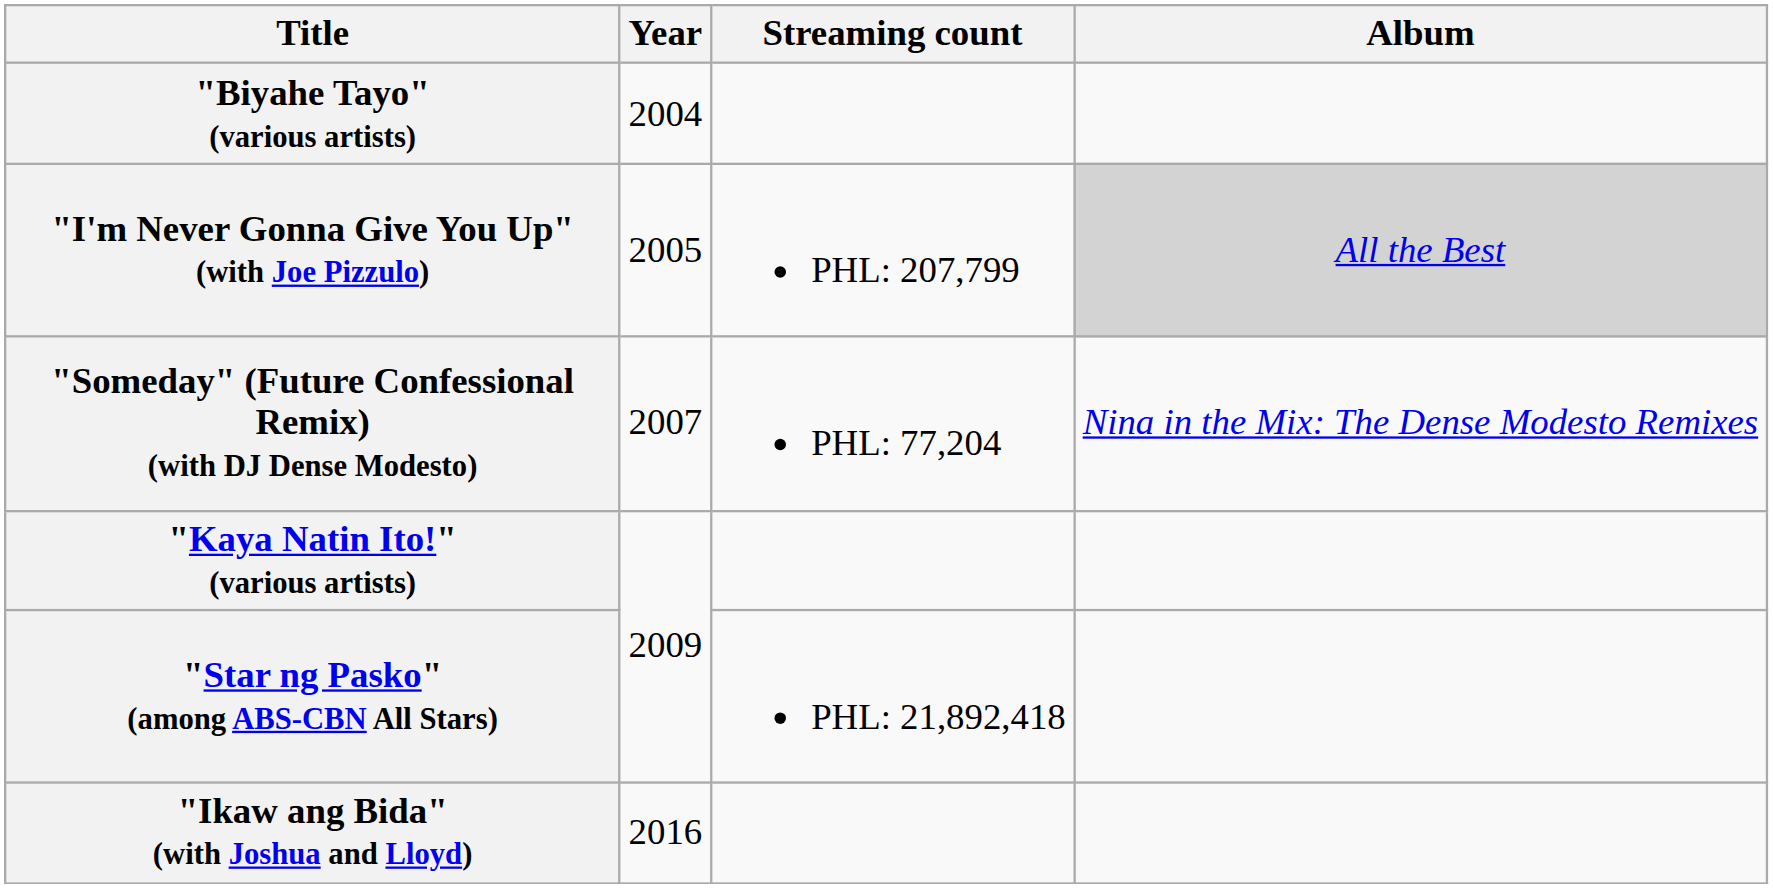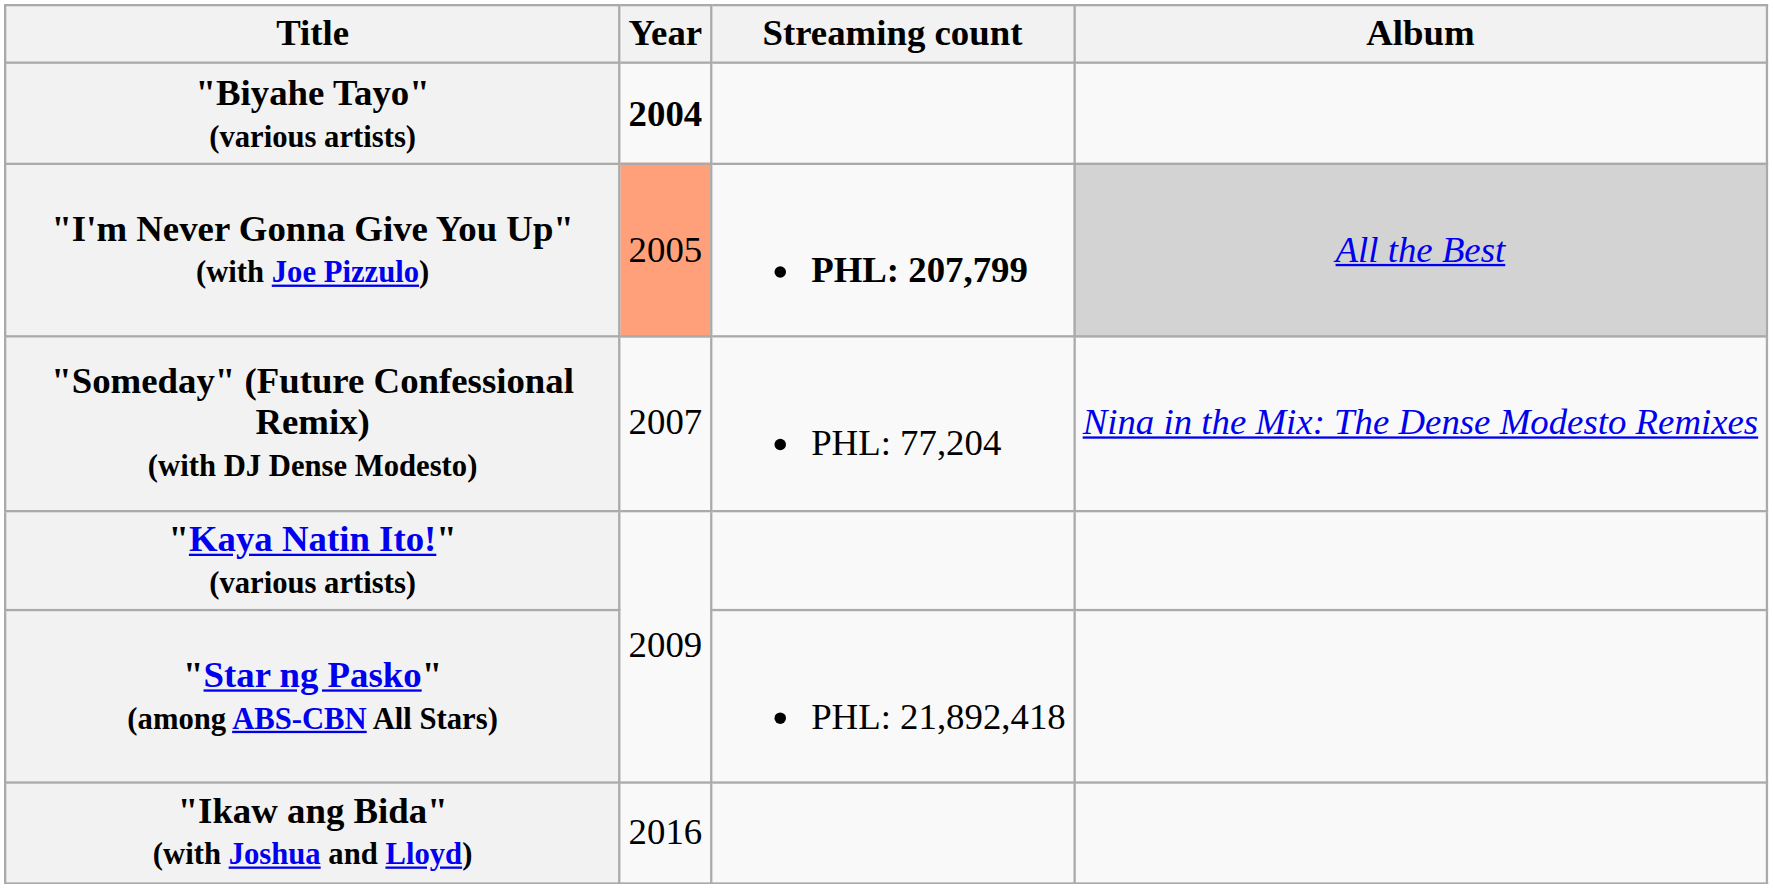(665, 112) normal -> (665, 112) bold
(665, 249) no background -> (665, 249) lightsalmon background
(892, 271) normal -> (892, 271) bold
